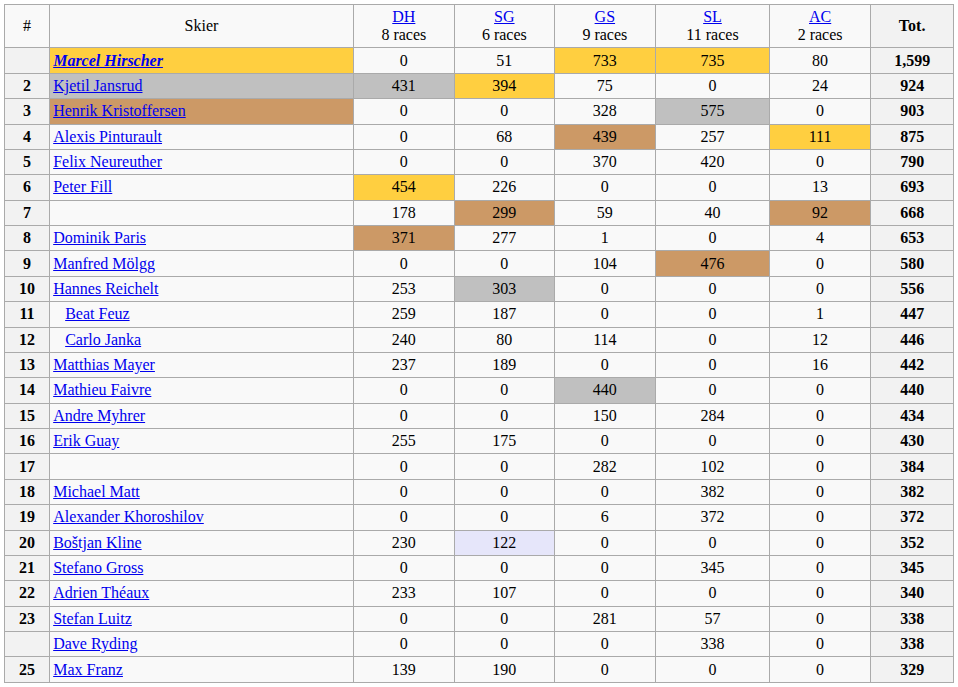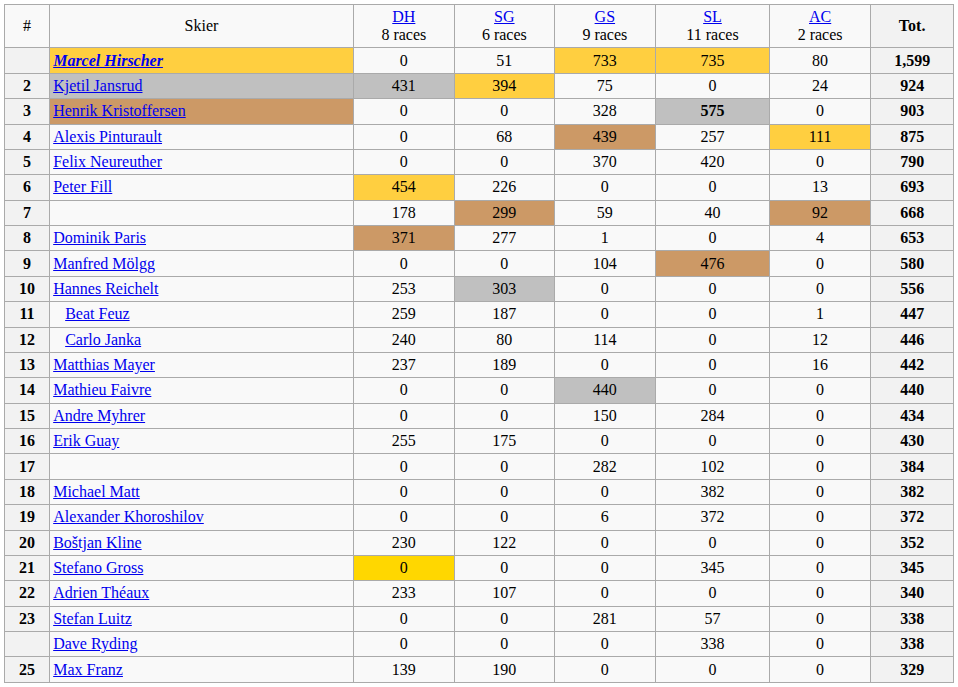(712, 111) normal -> (712, 111) bold
(504, 542) lavender background -> (504, 542) no background
(404, 568) no background -> (404, 568) gold background
